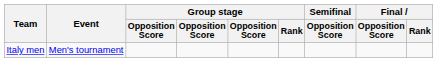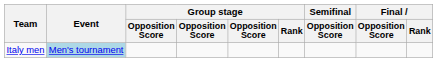(86, 51) no background -> (86, 51) lightblue background
